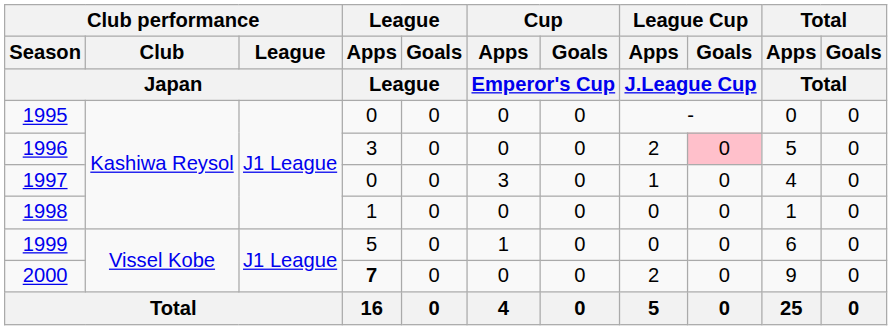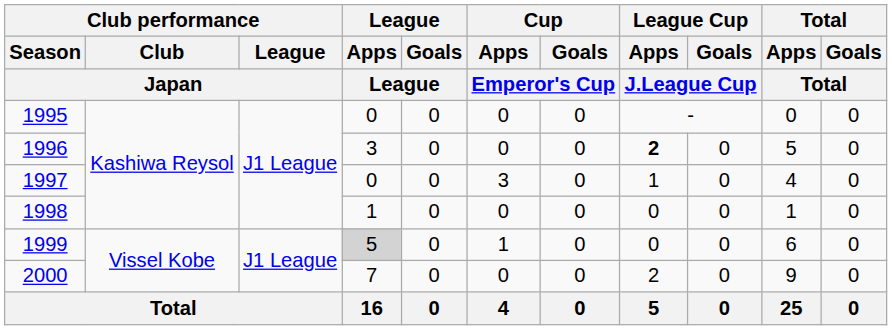(654, 148) normal -> (654, 148) bold
(724, 148) pink background -> (724, 148) no background
(372, 244) no background -> (372, 244) lightgrey background
(372, 276) bold -> (372, 276) normal
